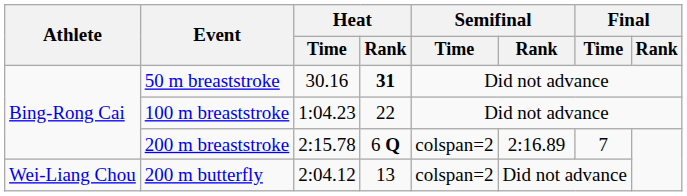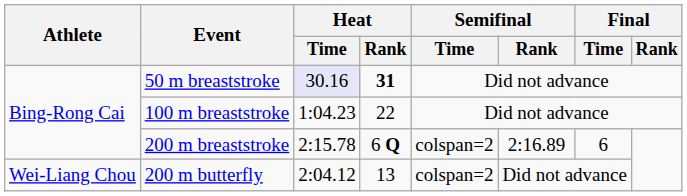(327, 81) no background -> (327, 81) lavender background
(603, 144) 7 -> (603, 144) 6
